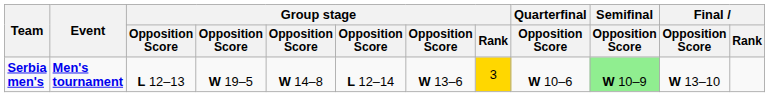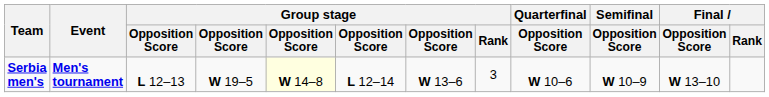(301, 82) no background -> (301, 82) lightyellow background
(493, 75) gold background -> (493, 75) no background
(625, 82) lightgreen background -> (625, 82) no background
